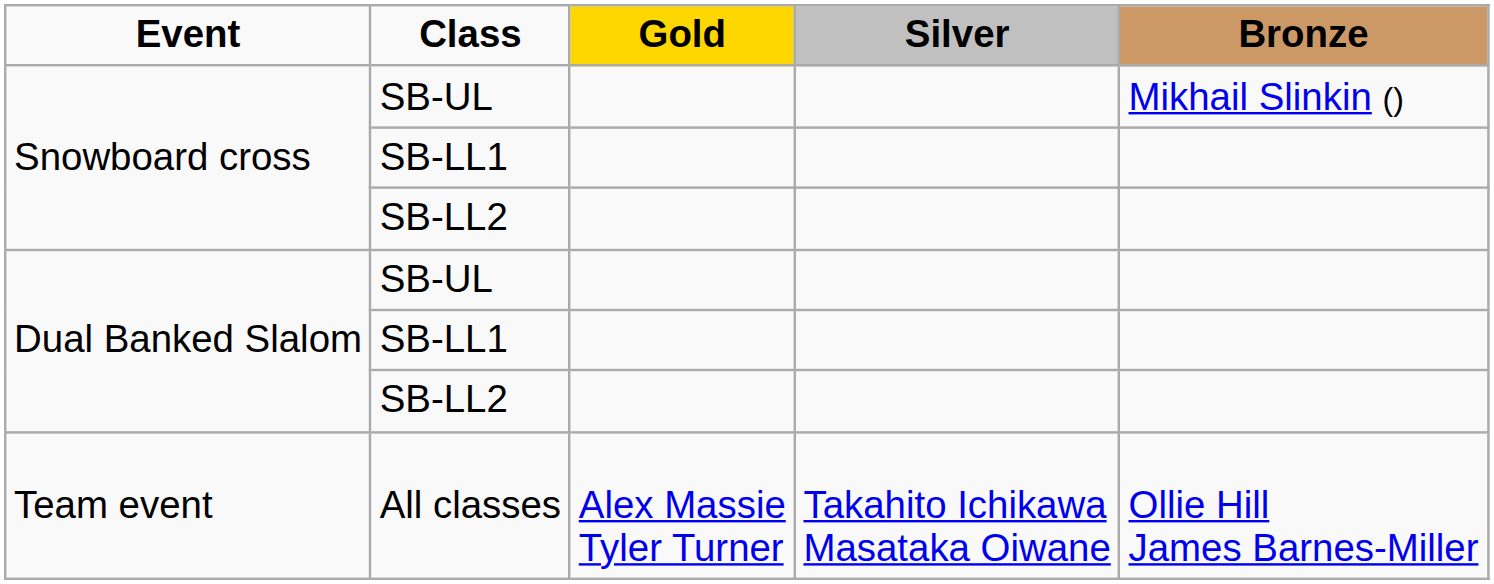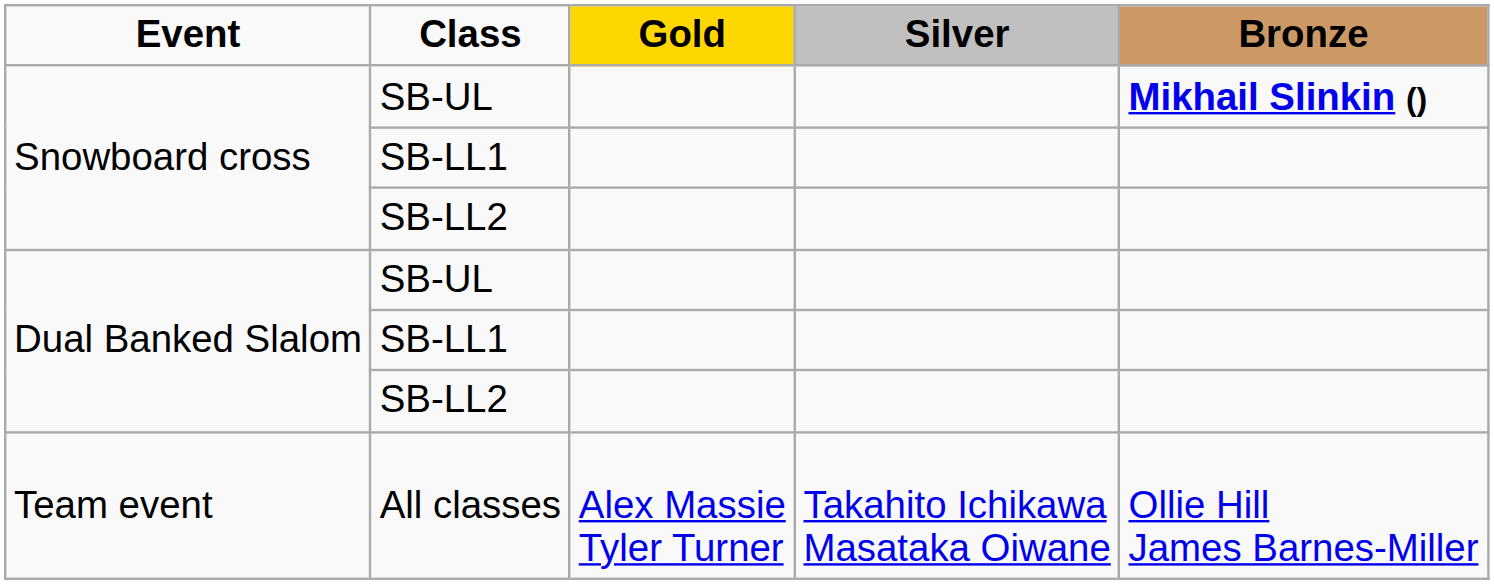(1266, 95) normal -> (1278, 95) bold
